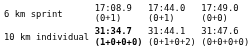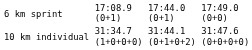(119, 36) bold -> (119, 36) normal
